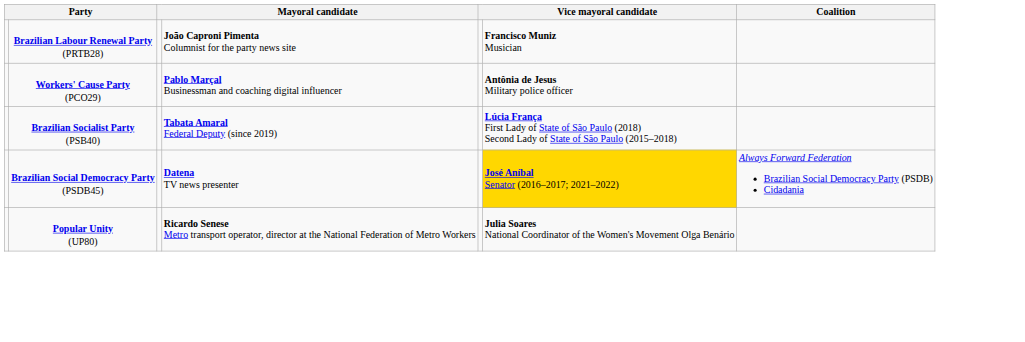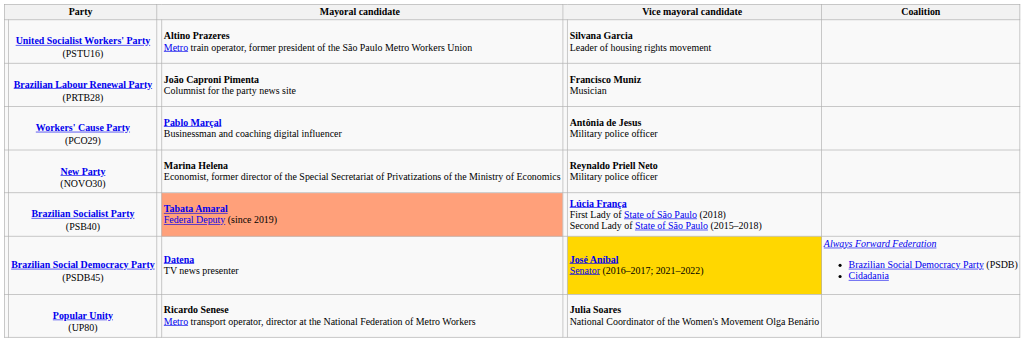+ row: (83, 48)
+ row: (83, 177)
(220, 128) no background -> (220, 214) lightsalmon background
